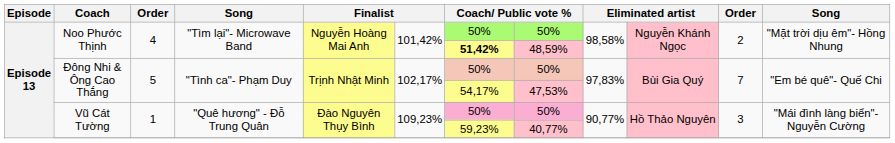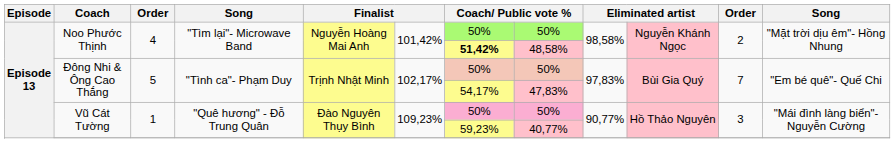(548, 49) 48,59% -> (548, 49) 48,58%
(548, 91) 47,53% -> (548, 91) 47,83%
